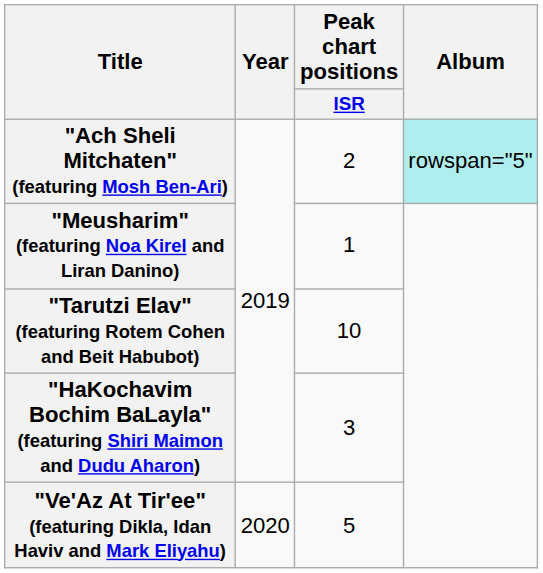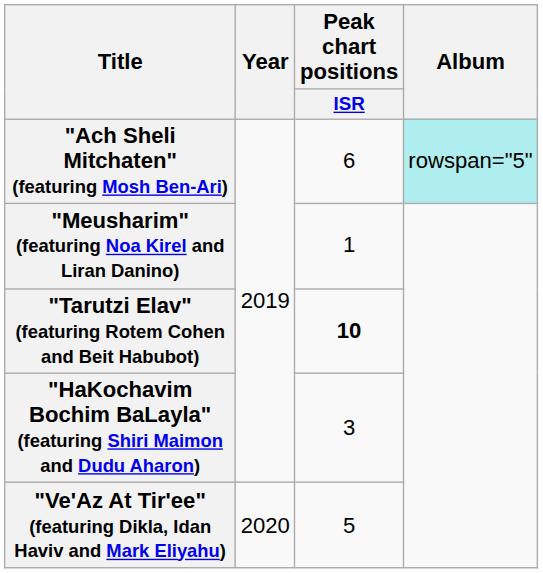(349, 161) 2 -> (349, 161) 6
(349, 330) normal -> (349, 330) bold
